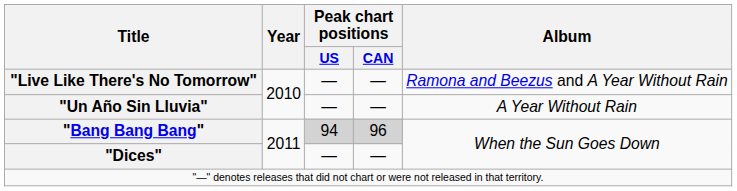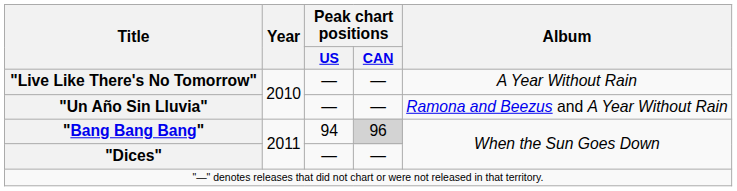(567, 81) Ramona and Beezus and A Year Without Rain -> (567, 81) A Year Without Rain
(567, 106) A Year Without Rain -> (567, 106) Ramona and Beezus and A Year Without Rain
(329, 131) lightgrey background -> (329, 131) no background
